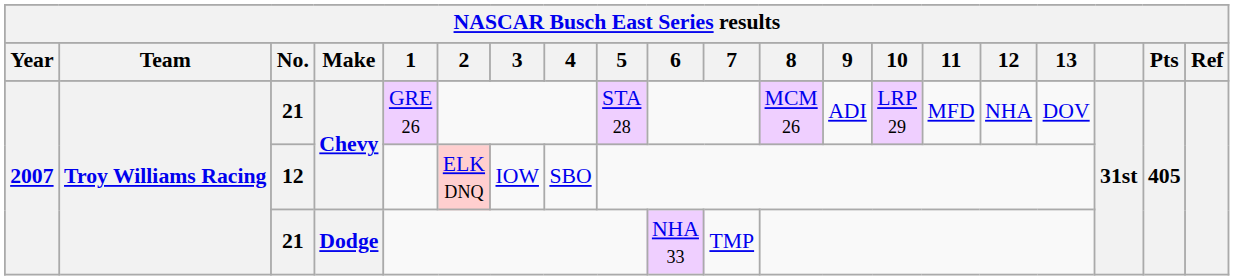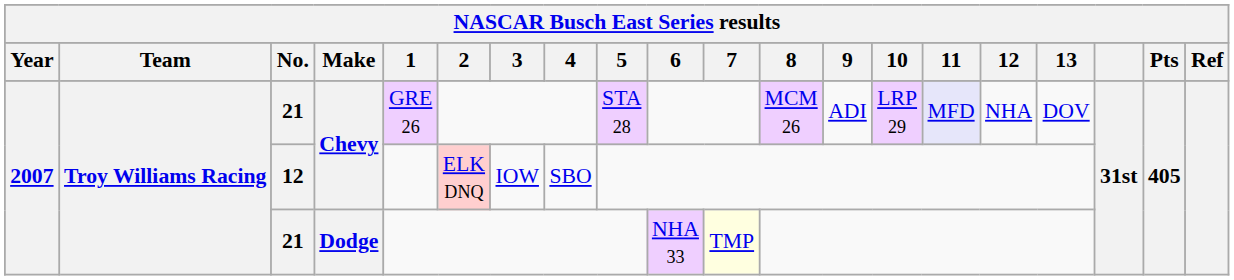(951, 112) no background -> (951, 112) lavender background
(732, 241) no background -> (732, 241) lightyellow background
